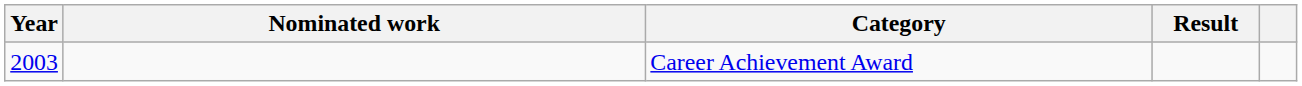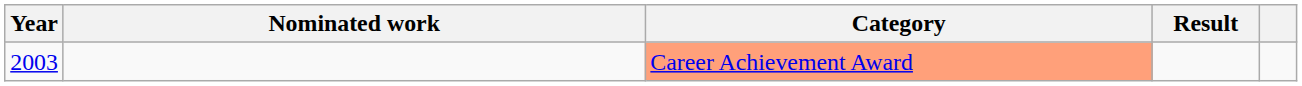(782, 61) no background -> (782, 61) lightsalmon background
